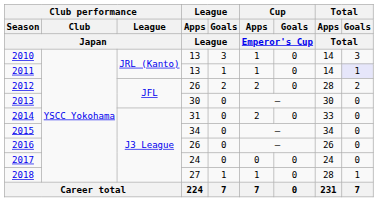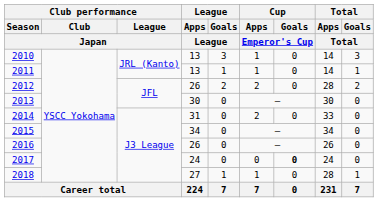(357, 71) lavender background -> (357, 71) no background
(295, 160) normal -> (295, 160) bold
